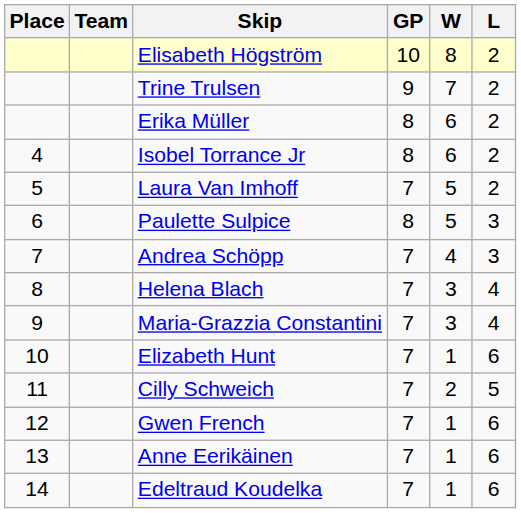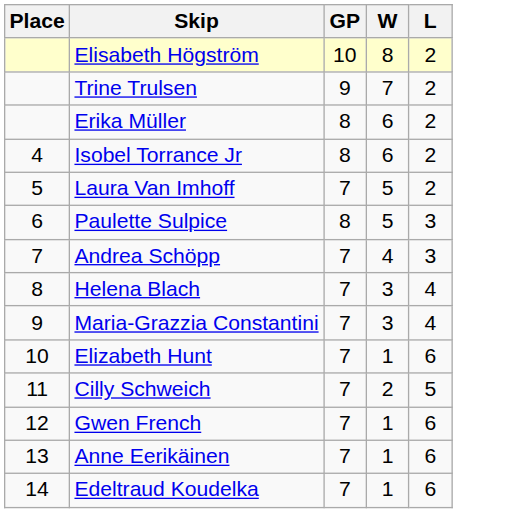- column: (101, 21)
